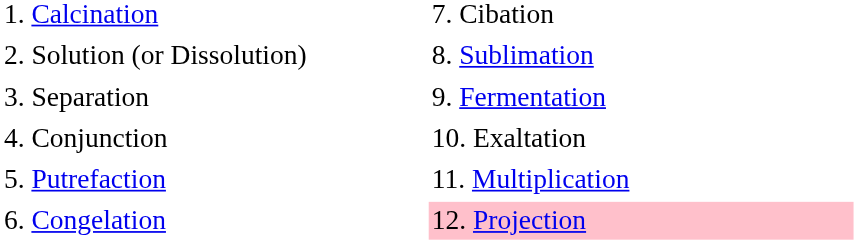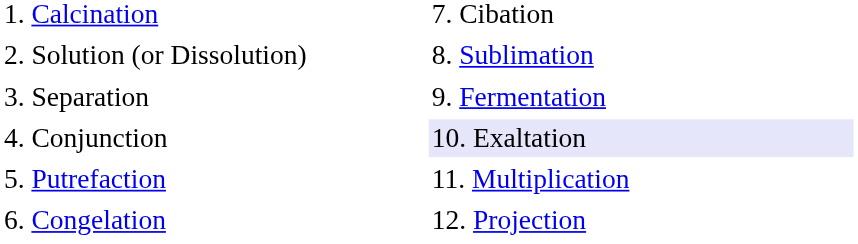(509, 137) no background -> (509, 137) lavender background
(509, 220) pink background -> (509, 220) no background
